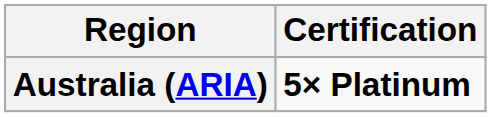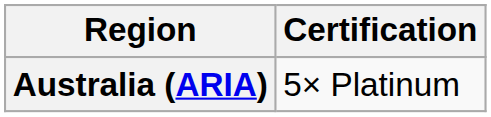(377, 83) bold -> (372, 83) normal
